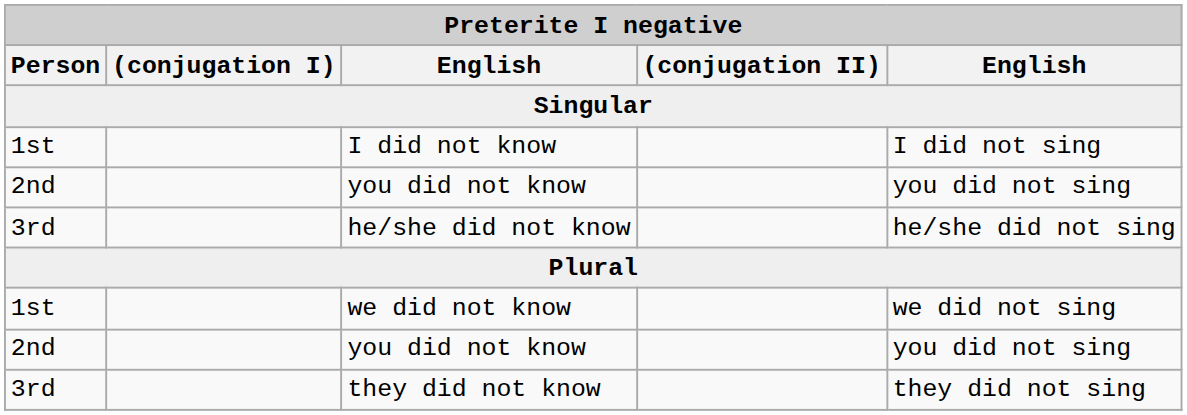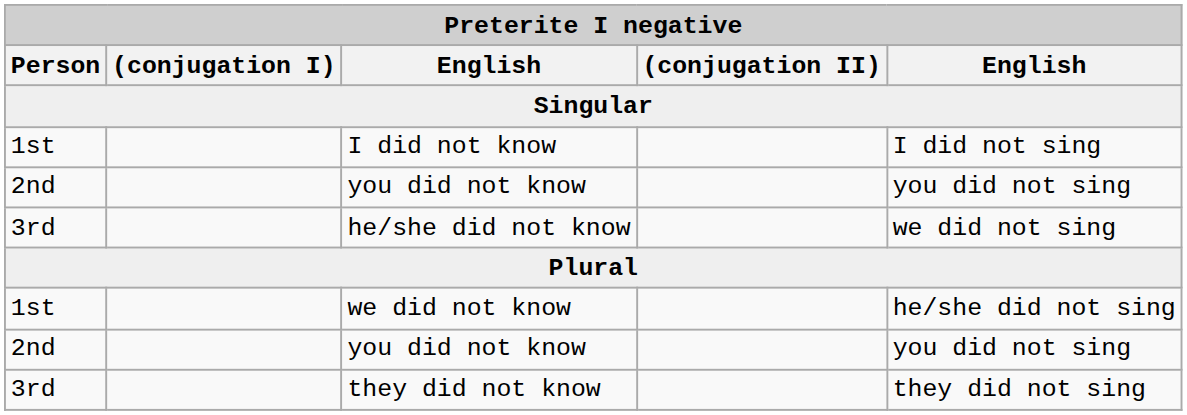(1034, 228) he/she did not sing -> (1004, 228) we did not sing
(1004, 308) we did not sing -> (1034, 308) he/she did not sing
